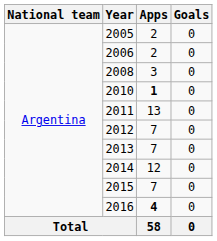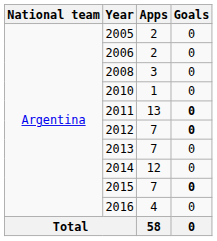(154, 91) bold -> (154, 91) normal
(192, 110) normal -> (192, 110) bold
(192, 130) normal -> (192, 130) bold
(192, 188) normal -> (192, 188) bold
(154, 207) bold -> (154, 207) normal
